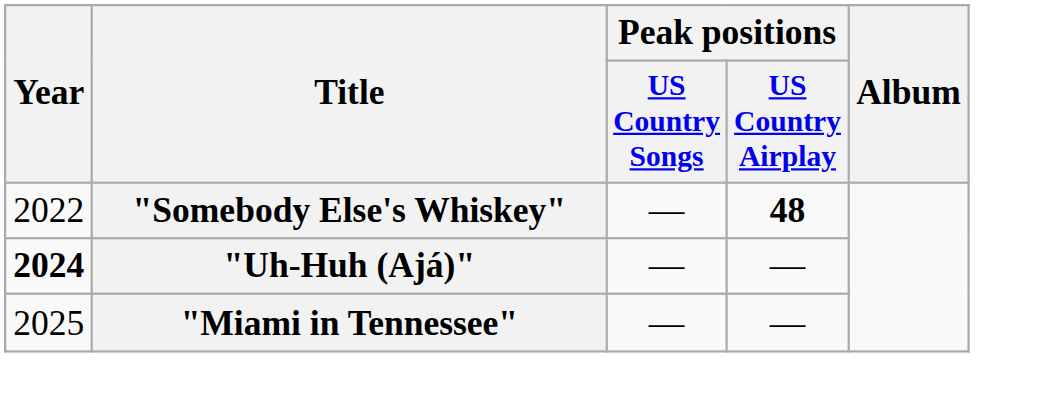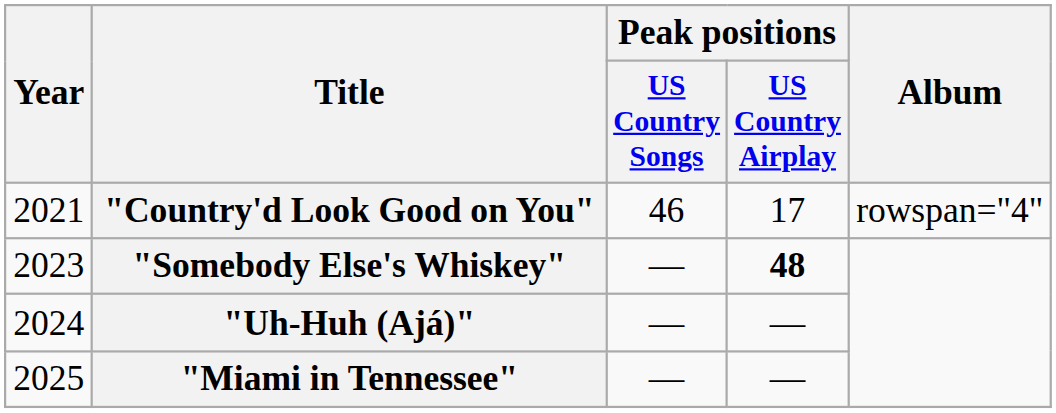+ row: (349, 209)
(49, 209) 2022 -> (49, 265) 2023
(49, 265) bold -> (49, 322) normal
